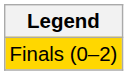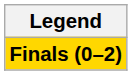(63, 54) normal -> (66, 54) bold
